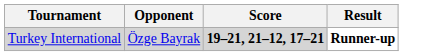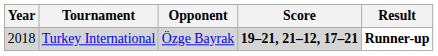+ column: (22, 16)
